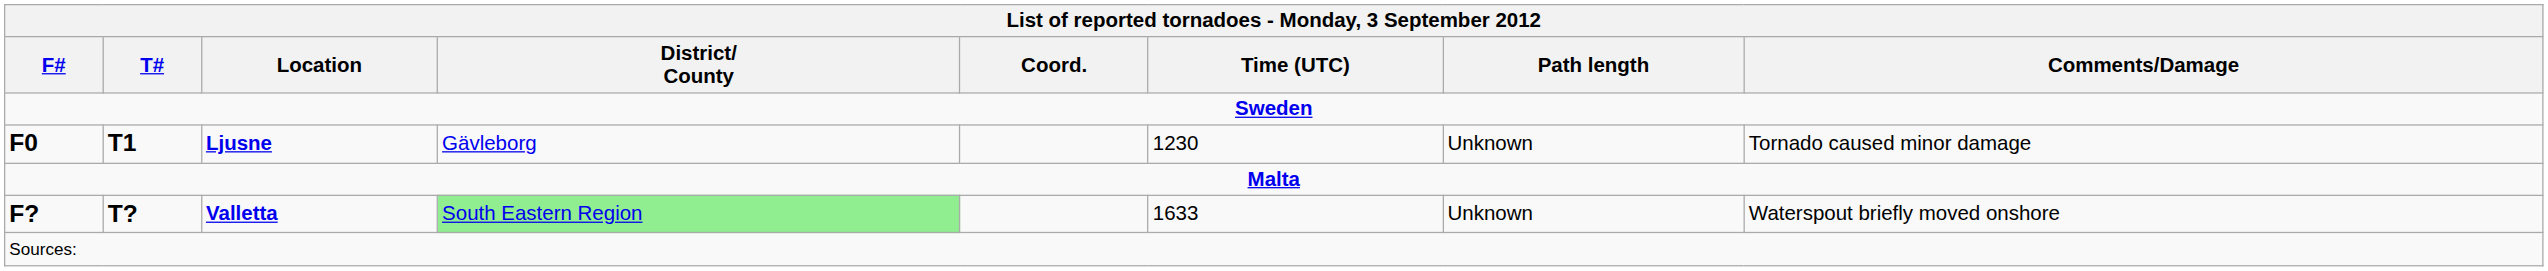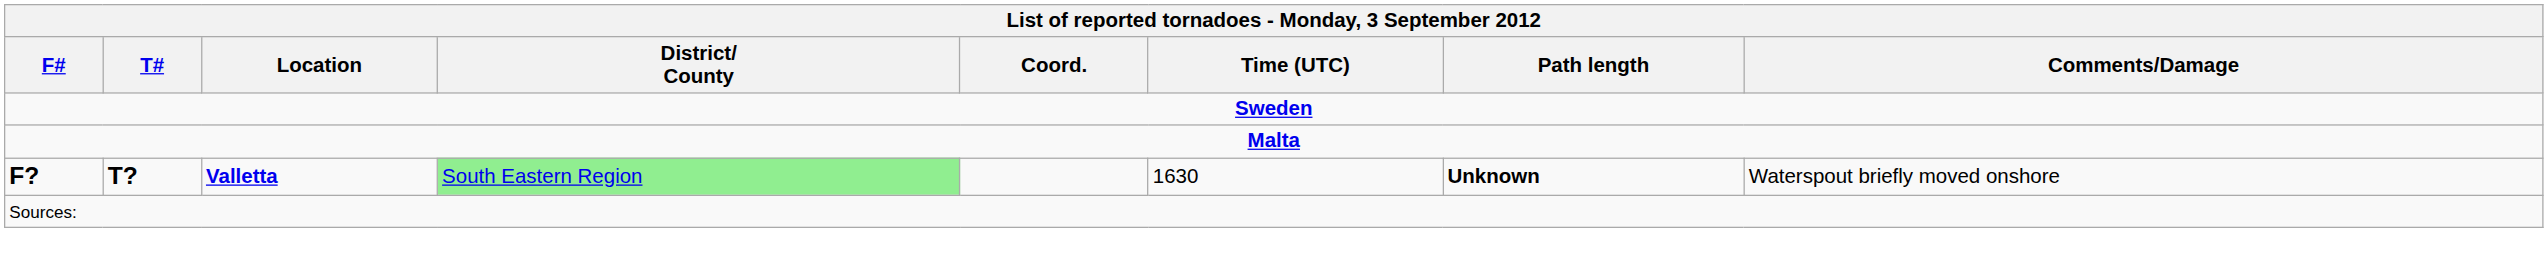- row: (24, 143)
(1176, 213) 1633 -> (1176, 176) 1630
(1490, 213) normal -> (1494, 176) bold
